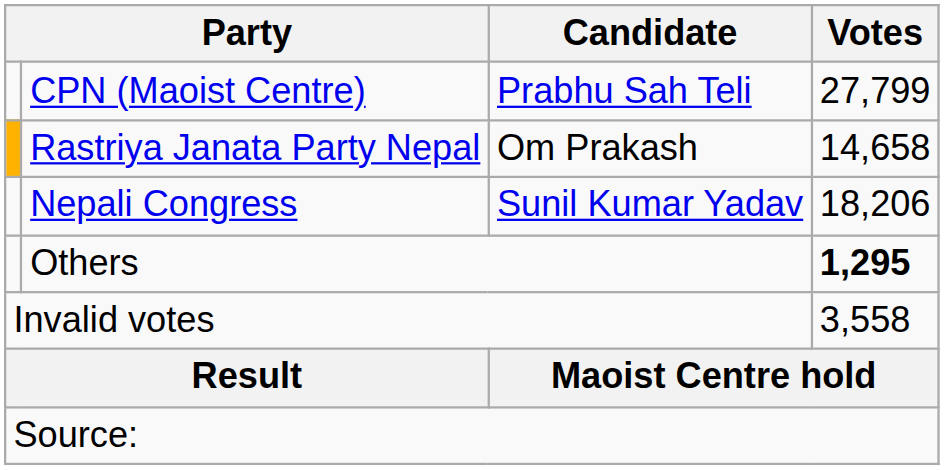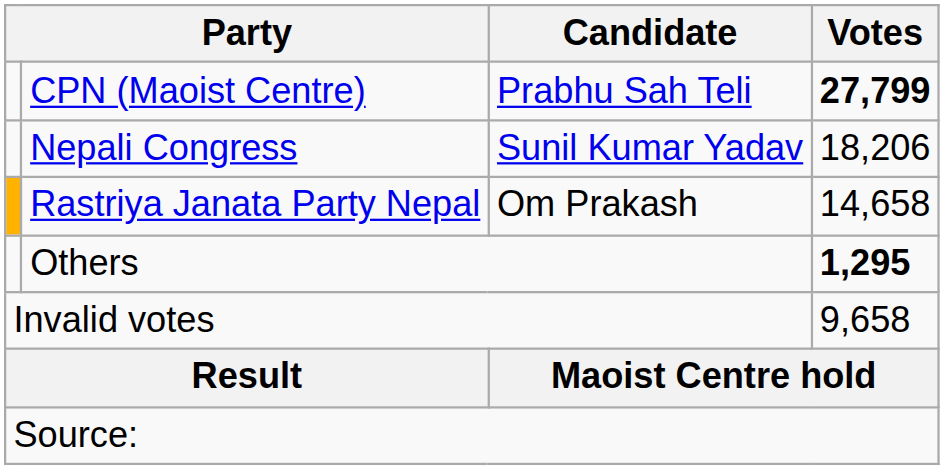(875, 90) normal -> (875, 90) bold
rows swapped: (164, 205) <-> (255, 147)
(865, 319) 3,558 -> (865, 319) 9,658
